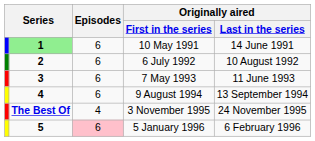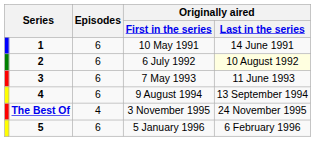(41, 45) lightgreen background -> (41, 45) no background
(262, 62) no background -> (262, 62) lightyellow background
(98, 128) pink background -> (98, 128) no background
